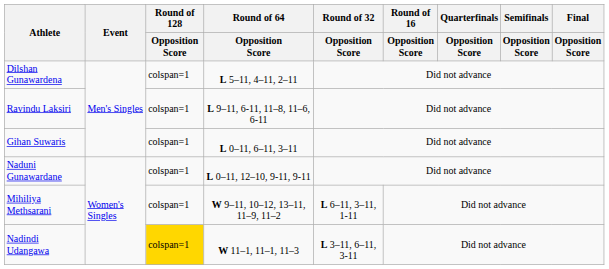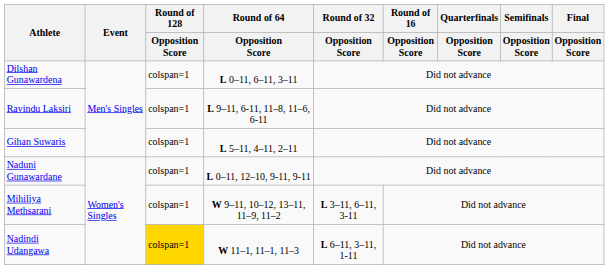(259, 81) L 5–11, 4–11, 2–11 -> (259, 81) L 0–11, 6–11, 3–11
(259, 149) L 0–11, 6–11, 3–11 -> (259, 149) L 5–11, 4–11, 2–11
(348, 211) L 6–11, 3–11, 1-11 -> (348, 211) L 3–11, 6–11, 3-11
(348, 250) L 3–11, 6–11, 3-11 -> (348, 250) L 6–11, 3–11, 1-11
